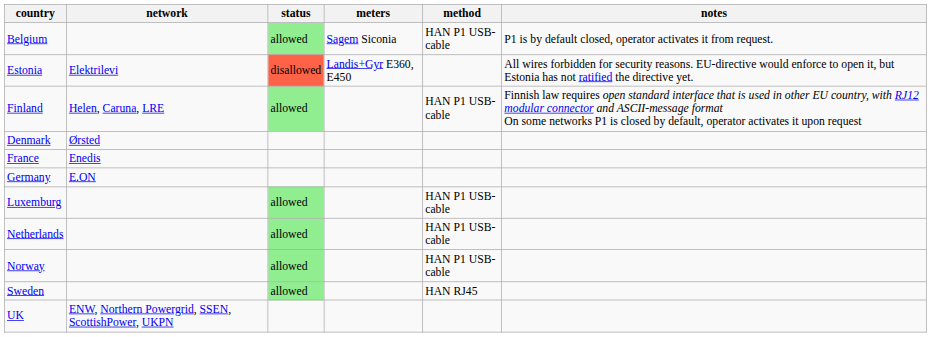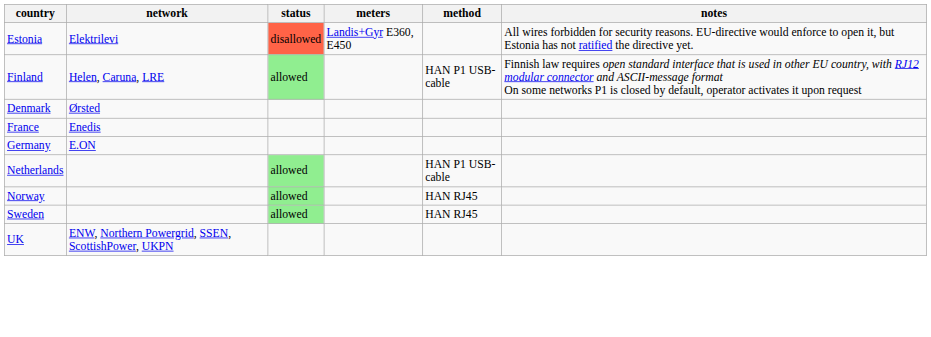- row: (27, 38)
- row: (34, 202)
(460, 265) HAN P1 USB-cable -> (451, 195) HAN RJ45
